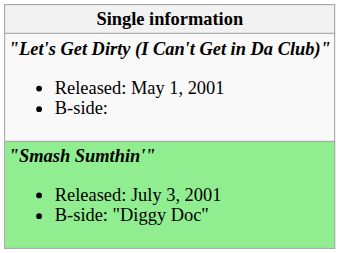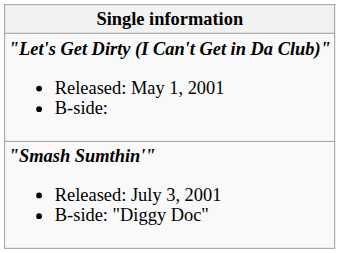(170, 186) lightgreen background -> (170, 186) no background
